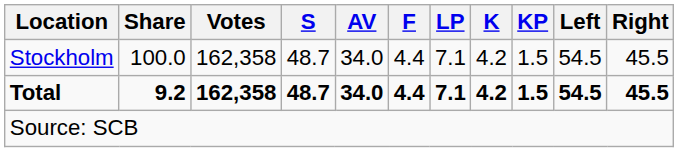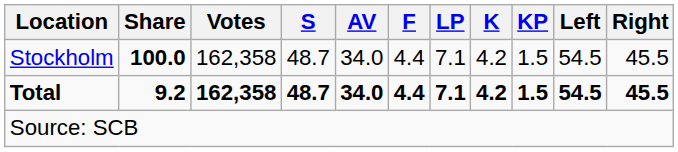(158, 57) normal -> (158, 57) bold
